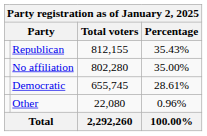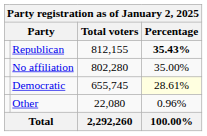(172, 49) normal -> (172, 49) bold
(172, 85) no background -> (172, 85) lightyellow background
